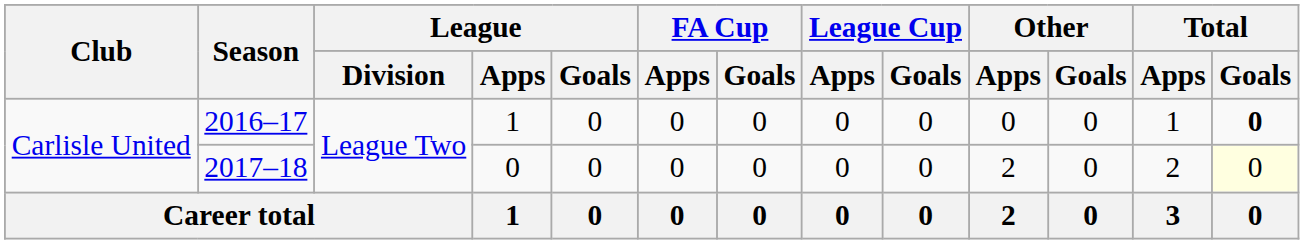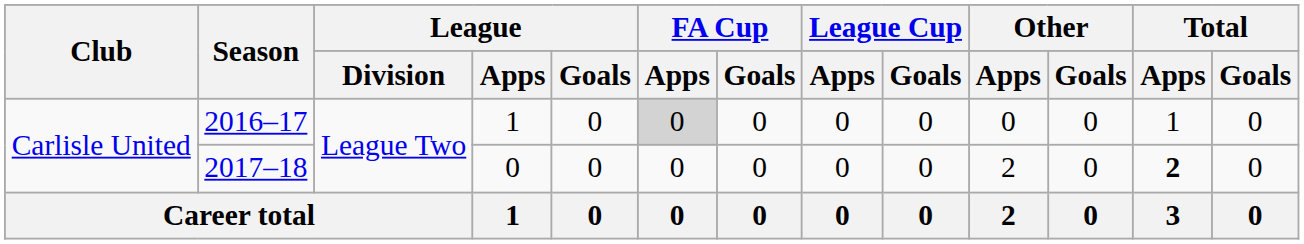(677, 121) no background -> (677, 121) lightgrey background
(1255, 121) bold -> (1255, 121) normal
(1173, 167) normal -> (1173, 167) bold
(1255, 167) lightyellow background -> (1255, 167) no background
